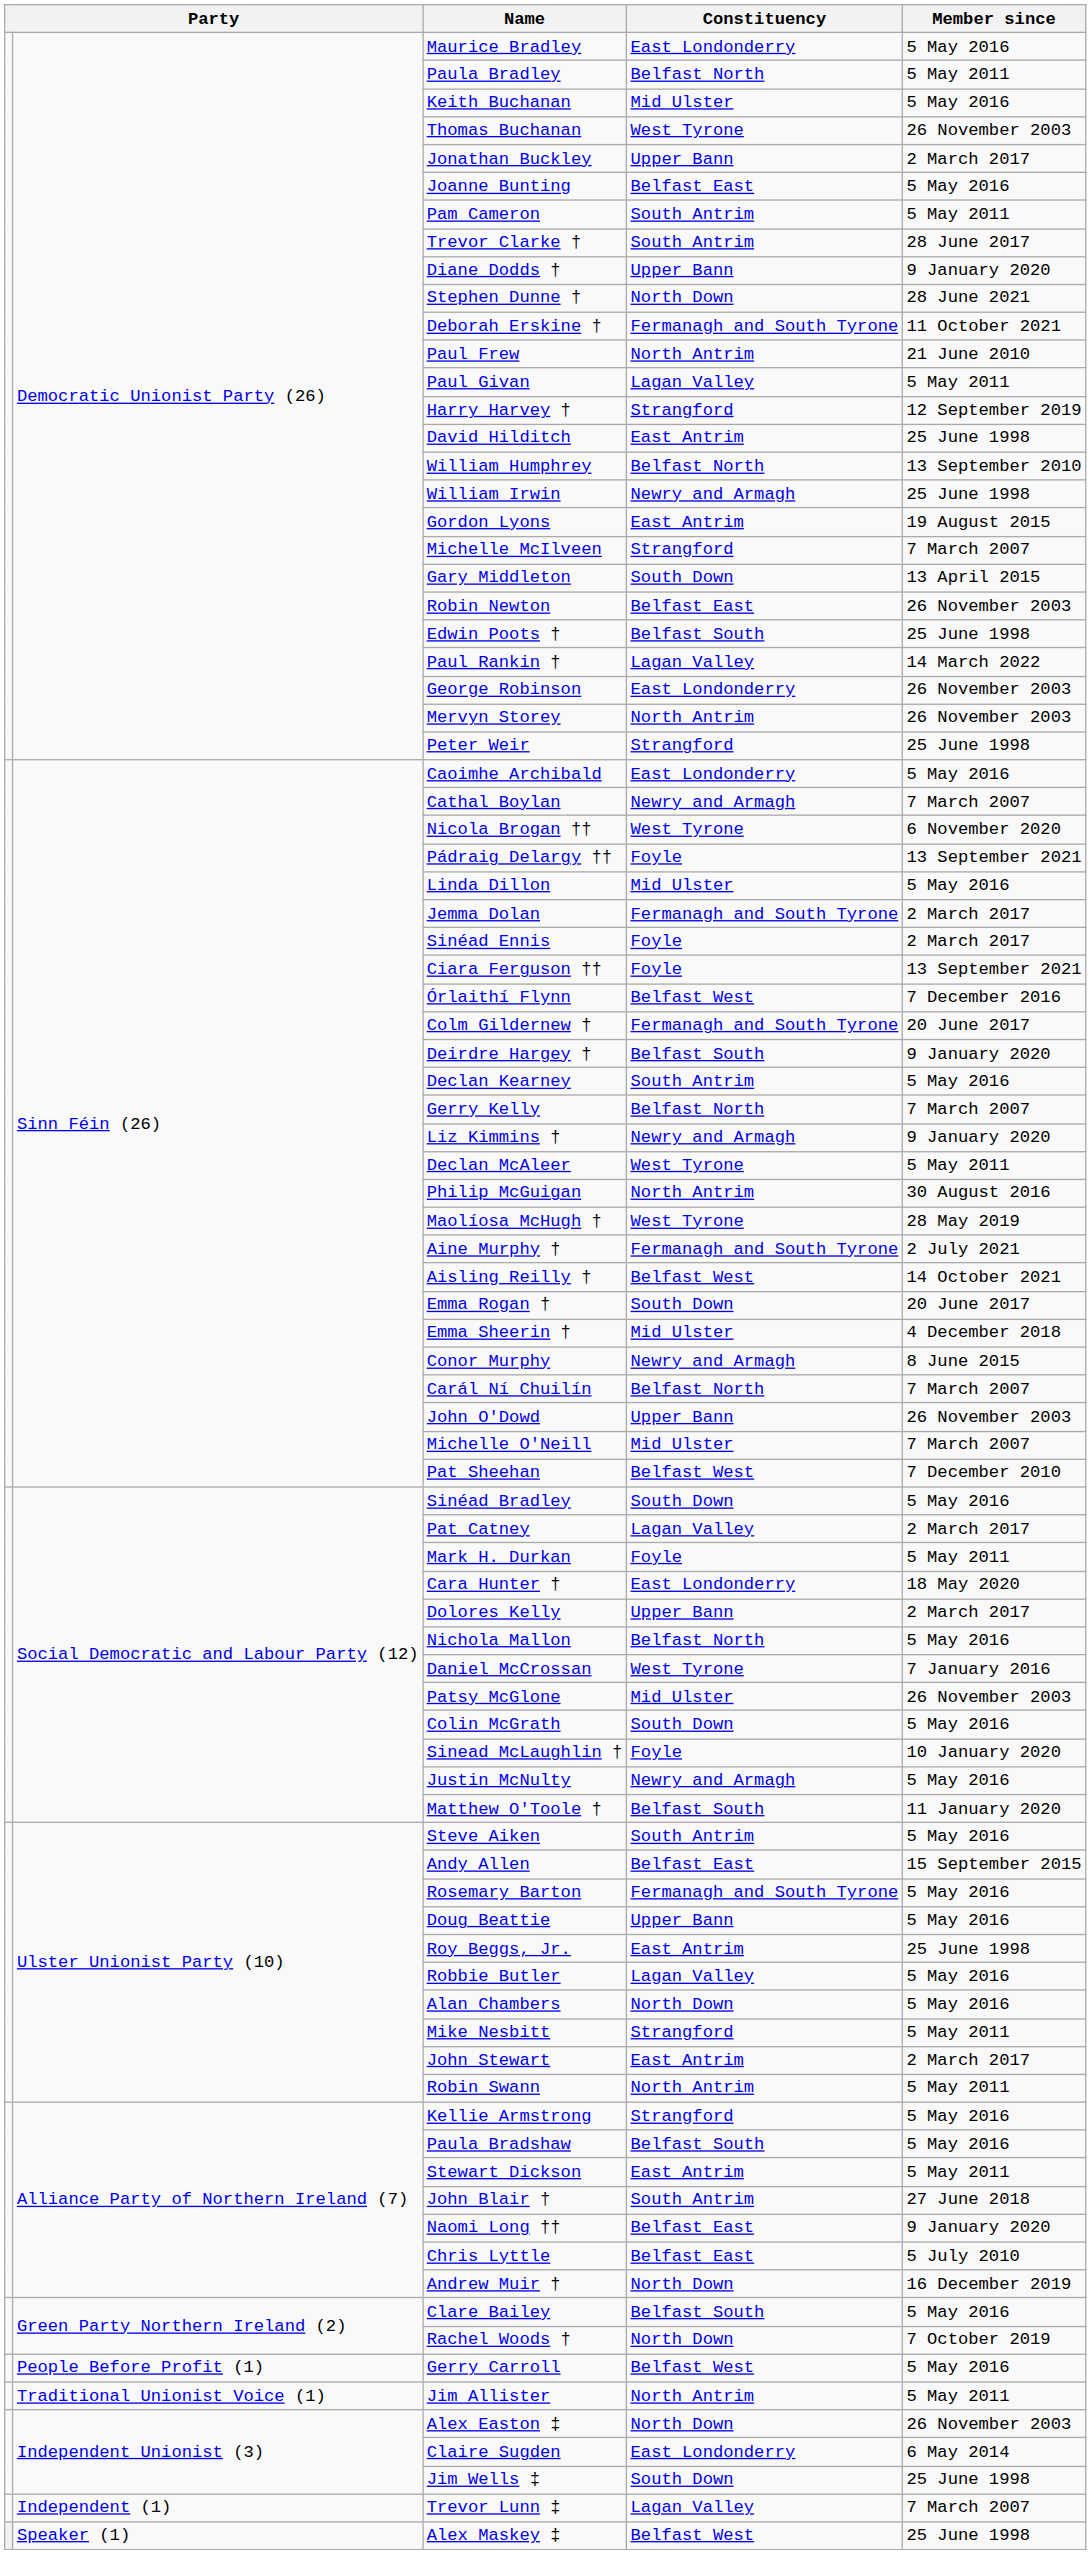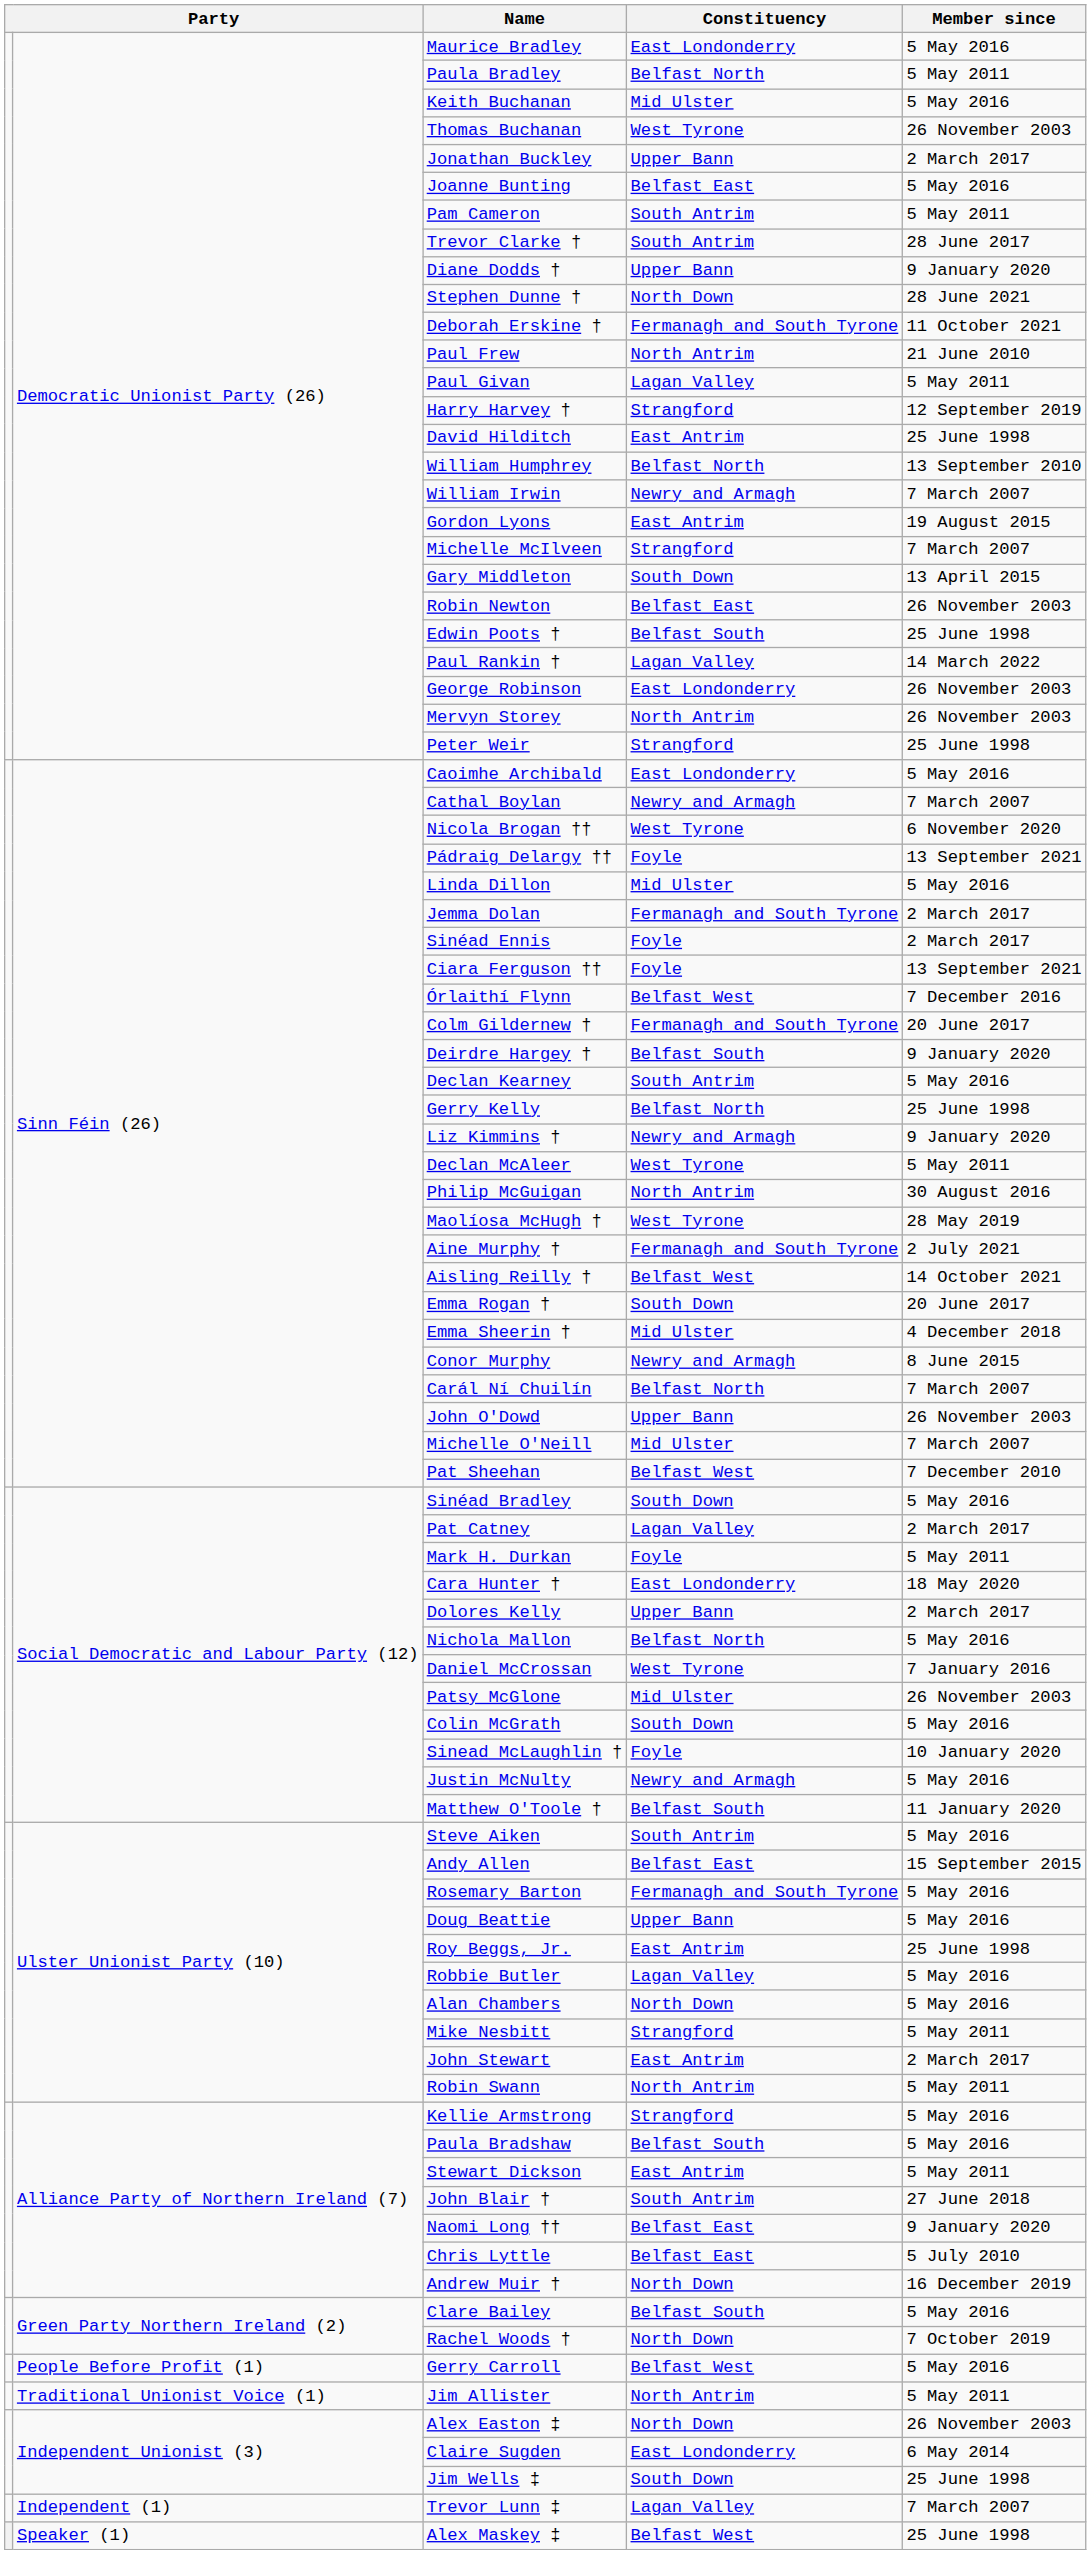(968, 494) 25 June 1998 -> (968, 494) 7 March 2007
(968, 1109) 7 March 2007 -> (968, 1109) 25 June 1998
